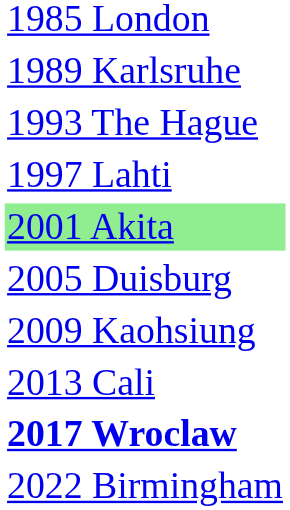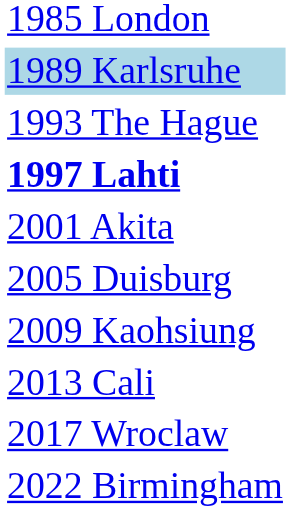(124, 70) no background -> (124, 70) lightblue background
(89, 174) normal -> (94, 174) bold
(90, 226) lightgreen background -> (90, 226) no background
(122, 433) bold -> (118, 433) normal
